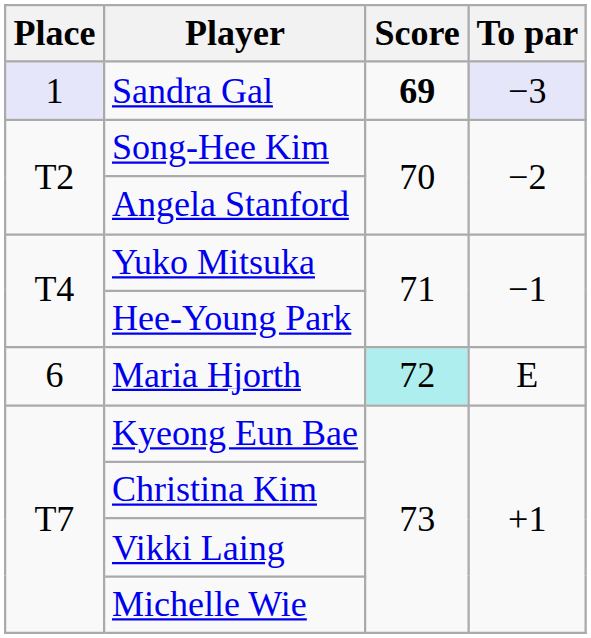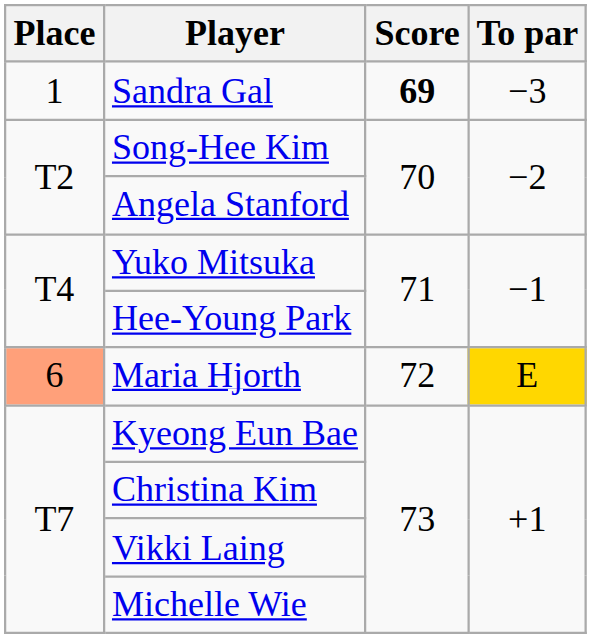(54, 90) lavender background -> (54, 90) no background
(527, 90) lavender background -> (527, 90) no background
(54, 375) no background -> (54, 375) lightsalmon background
(417, 375) paleturquoise background -> (417, 375) no background
(527, 375) no background -> (527, 375) gold background
